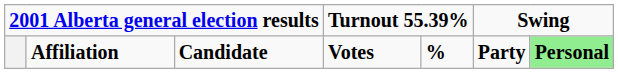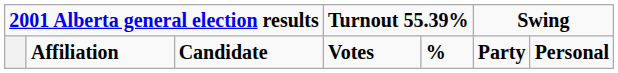(572, 52) lightgreen background -> (572, 52) no background
